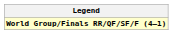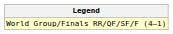(86, 23) bold -> (86, 23) normal
